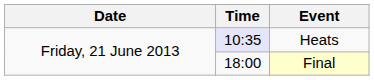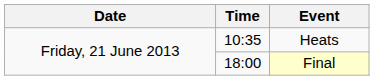(243, 39) lavender background -> (243, 39) no background
